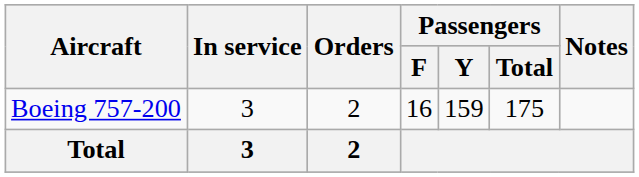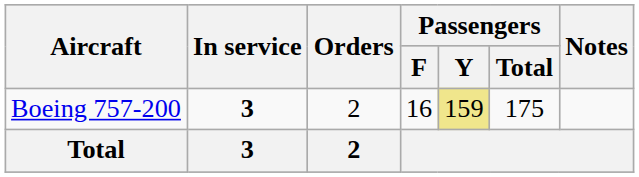(247, 108) normal -> (247, 108) bold
(464, 108) no background -> (464, 108) khaki background
